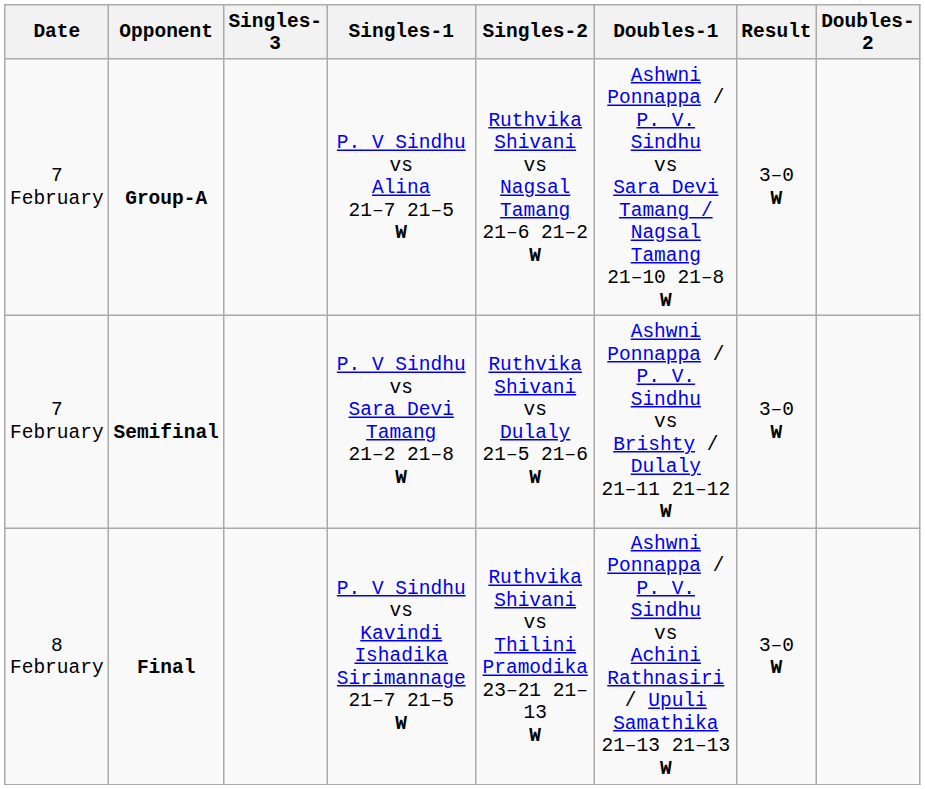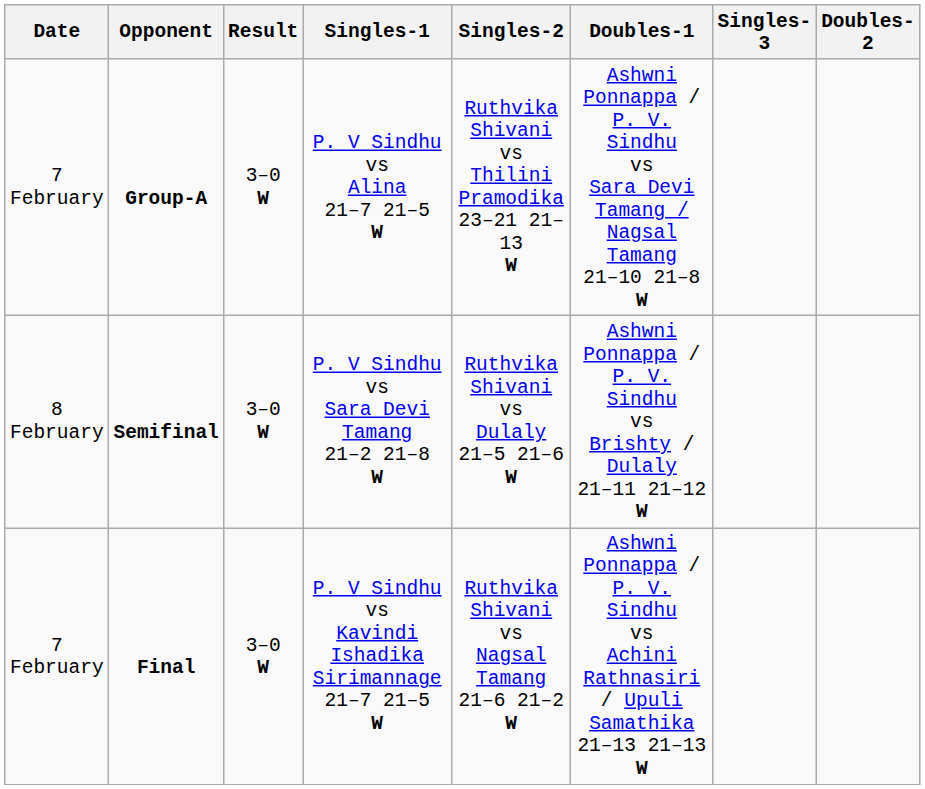columns swapped: (776, 32) <-> (275, 32)
(535, 187) Ruthvika Shivani vs Nagsal Tamang 21–6 21–2 W -> (511, 187) Ruthvika Shivani vs Thilini Pramodika 23–21 21–13 W
(57, 422) 7 February -> (57, 422) 8 February
(57, 656) 8 February -> (57, 656) 7 February
(535, 656) Ruthvika Shivani vs Thilini Pramodika 23–21 21–13 W -> (511, 656) Ruthvika Shivani vs Nagsal Tamang 21–6 21–2 W
